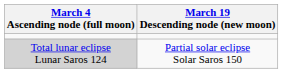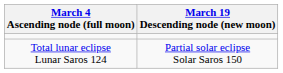(71, 53) lightgrey background -> (71, 53) no background
